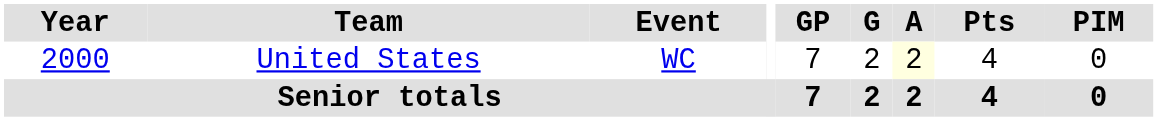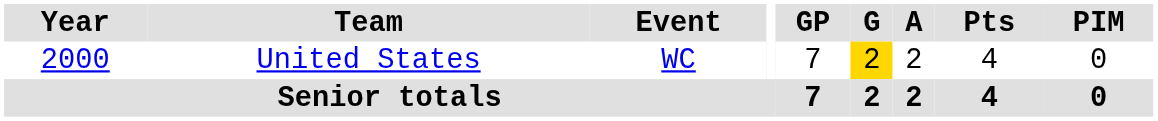(872, 60) no background -> (872, 60) gold background
(914, 60) lightyellow background -> (914, 60) no background
